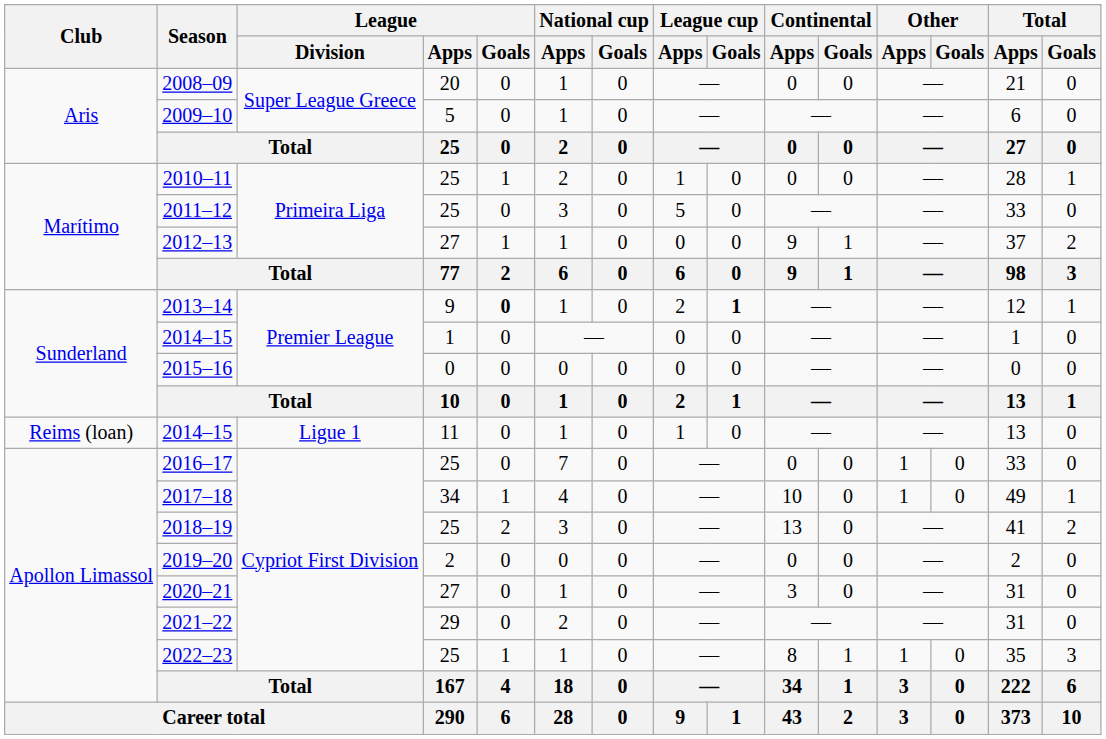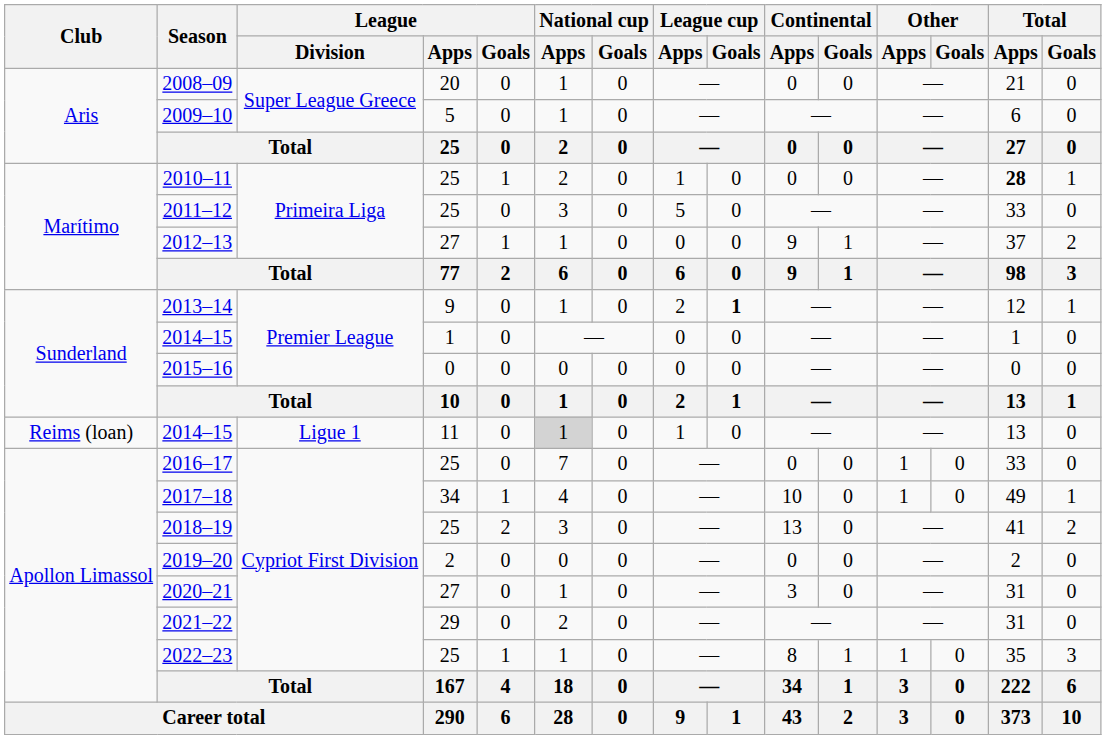(1016, 178) normal -> (1016, 178) bold
(506, 305) bold -> (506, 305) normal
(563, 432) no background -> (563, 432) lightgrey background
